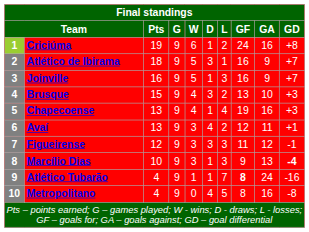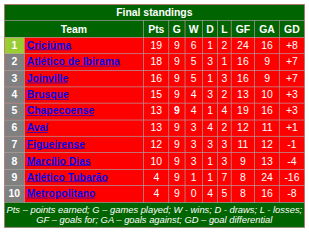(177, 111) normal -> (177, 111) bold
(292, 161) bold -> (292, 161) normal
(243, 177) bold -> (243, 177) normal
